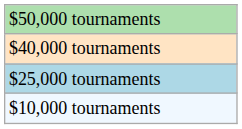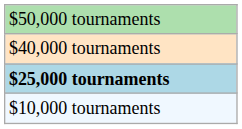(85, 78) normal -> (89, 78) bold
